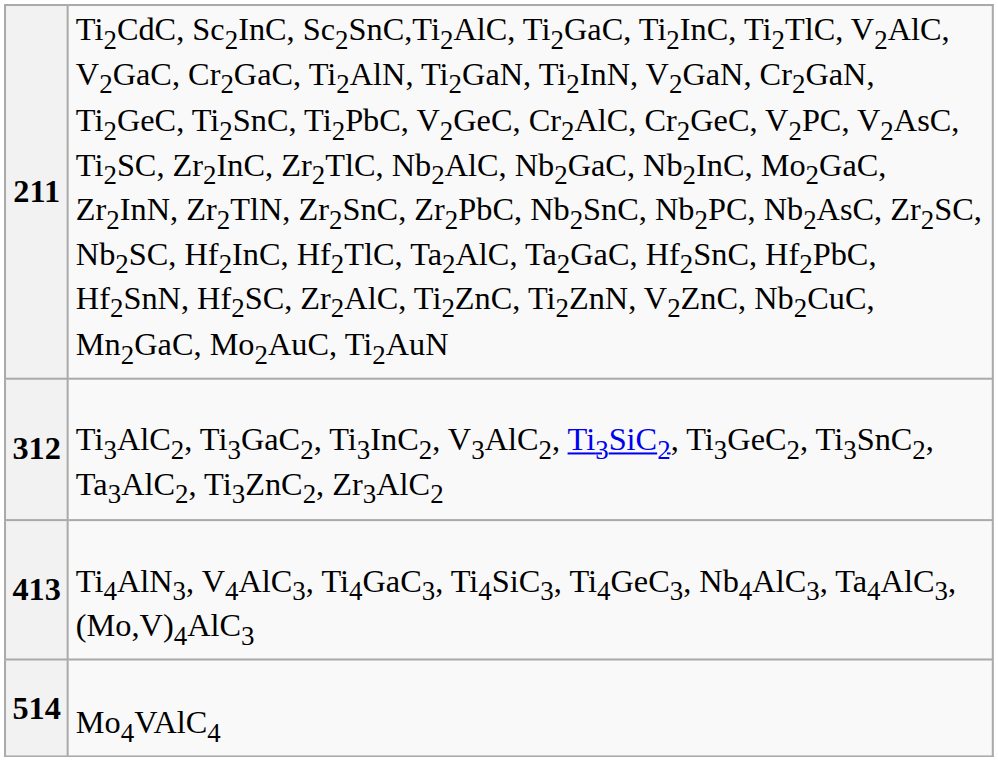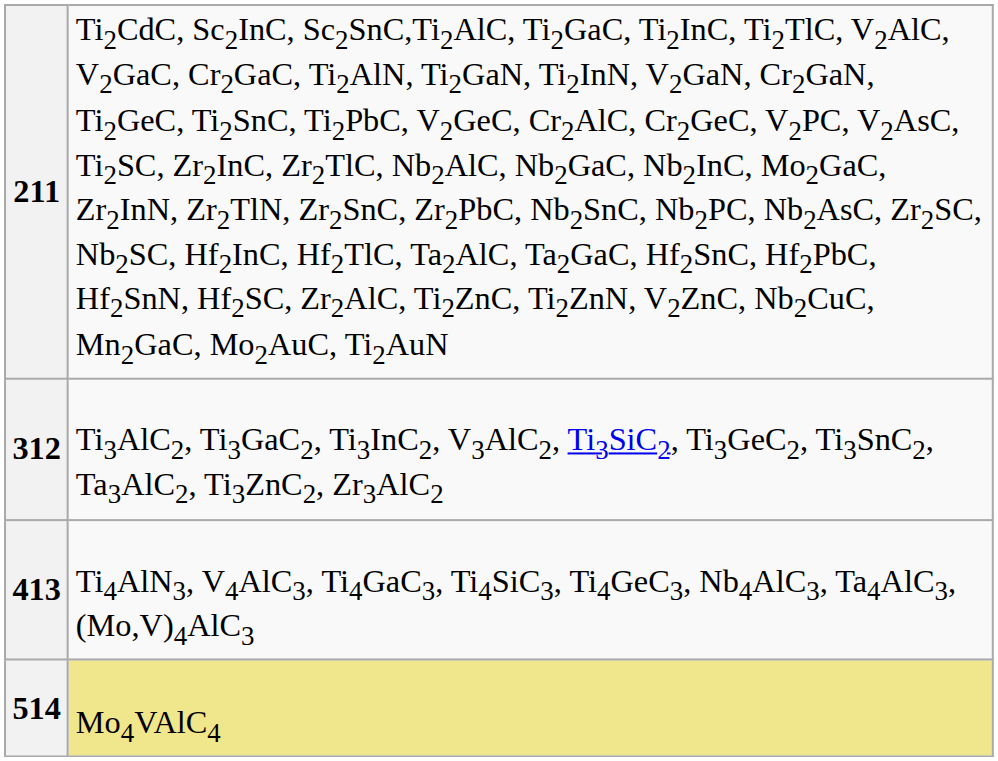(148, 725) no background -> (148, 725) khaki background
